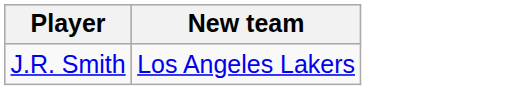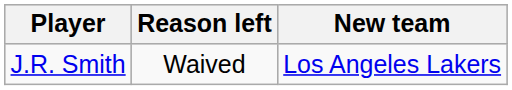+ column: (204, 24)
